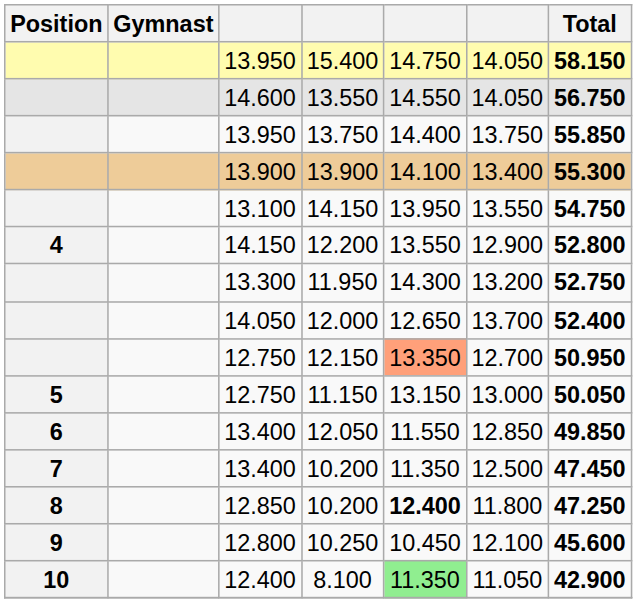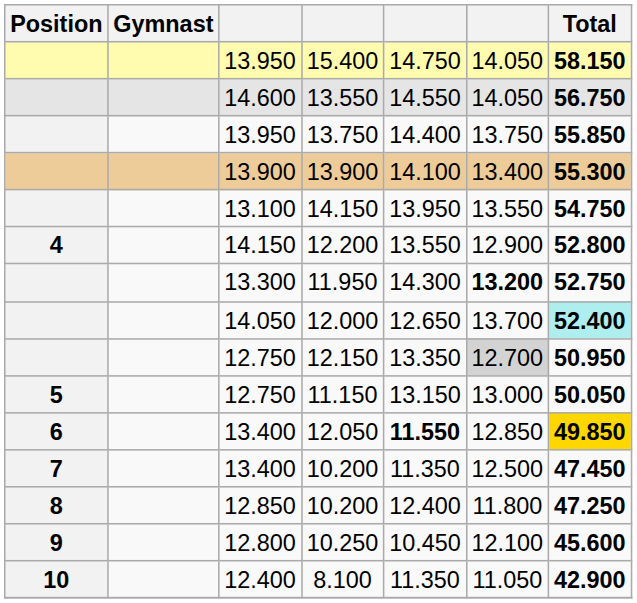(507, 283) normal -> (507, 283) bold
(590, 320) no background -> (590, 320) paleturquoise background
(425, 357) lightsalmon background -> (425, 357) no background
(507, 357) no background -> (507, 357) lightgrey background
(425, 431) normal -> (425, 431) bold
(590, 431) no background -> (590, 431) gold background
(425, 505) bold -> (425, 505) normal
(425, 579) lightgreen background -> (425, 579) no background
